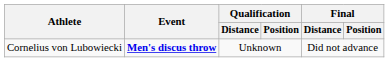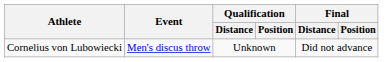(172, 48) bold -> (169, 48) normal
